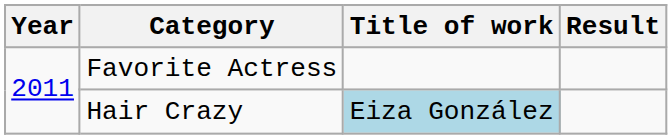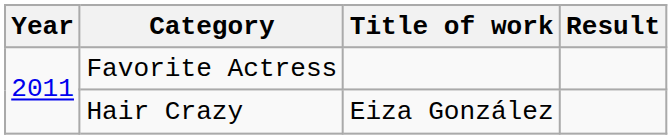(452, 111) lightblue background -> (452, 111) no background
